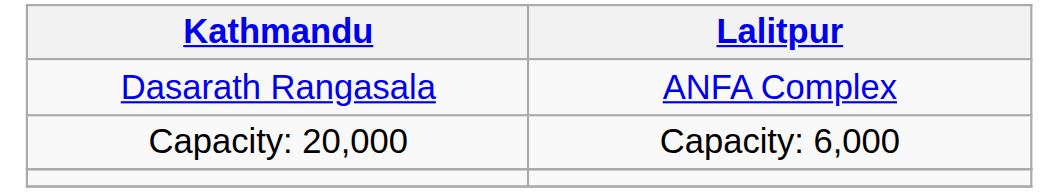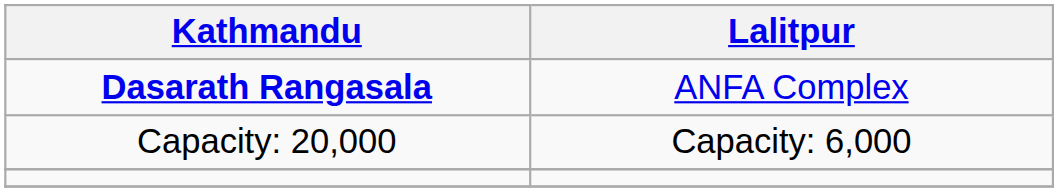(278, 86) normal -> (267, 86) bold
